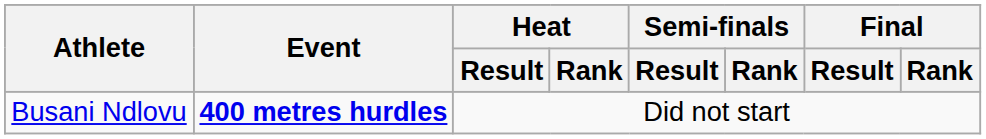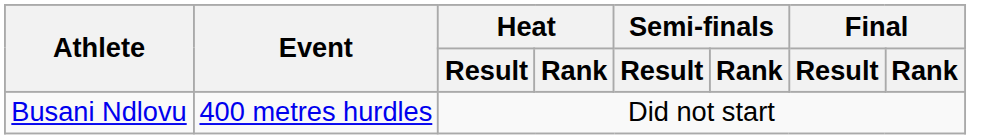(323, 113) bold -> (316, 113) normal
